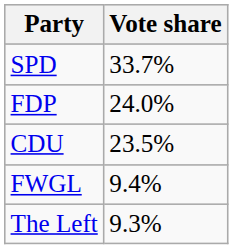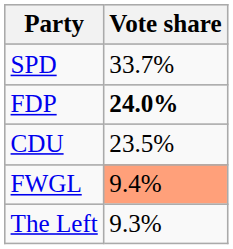(142, 104) normal -> (144, 104) bold
(135, 183) no background -> (135, 183) lightsalmon background
